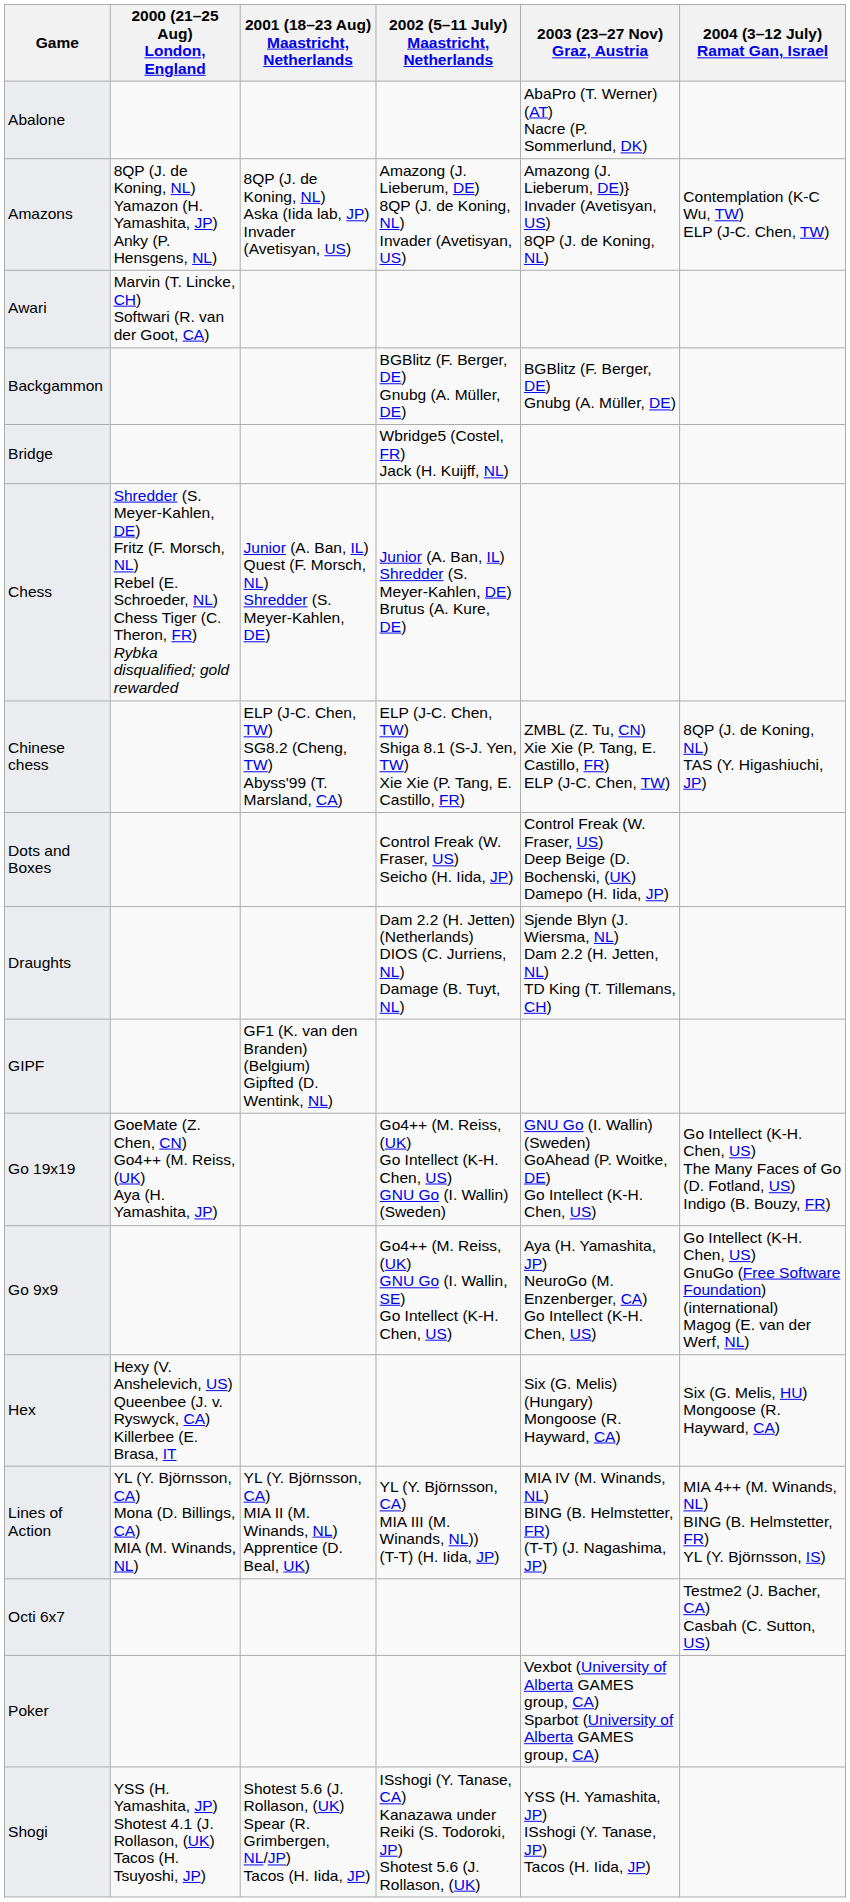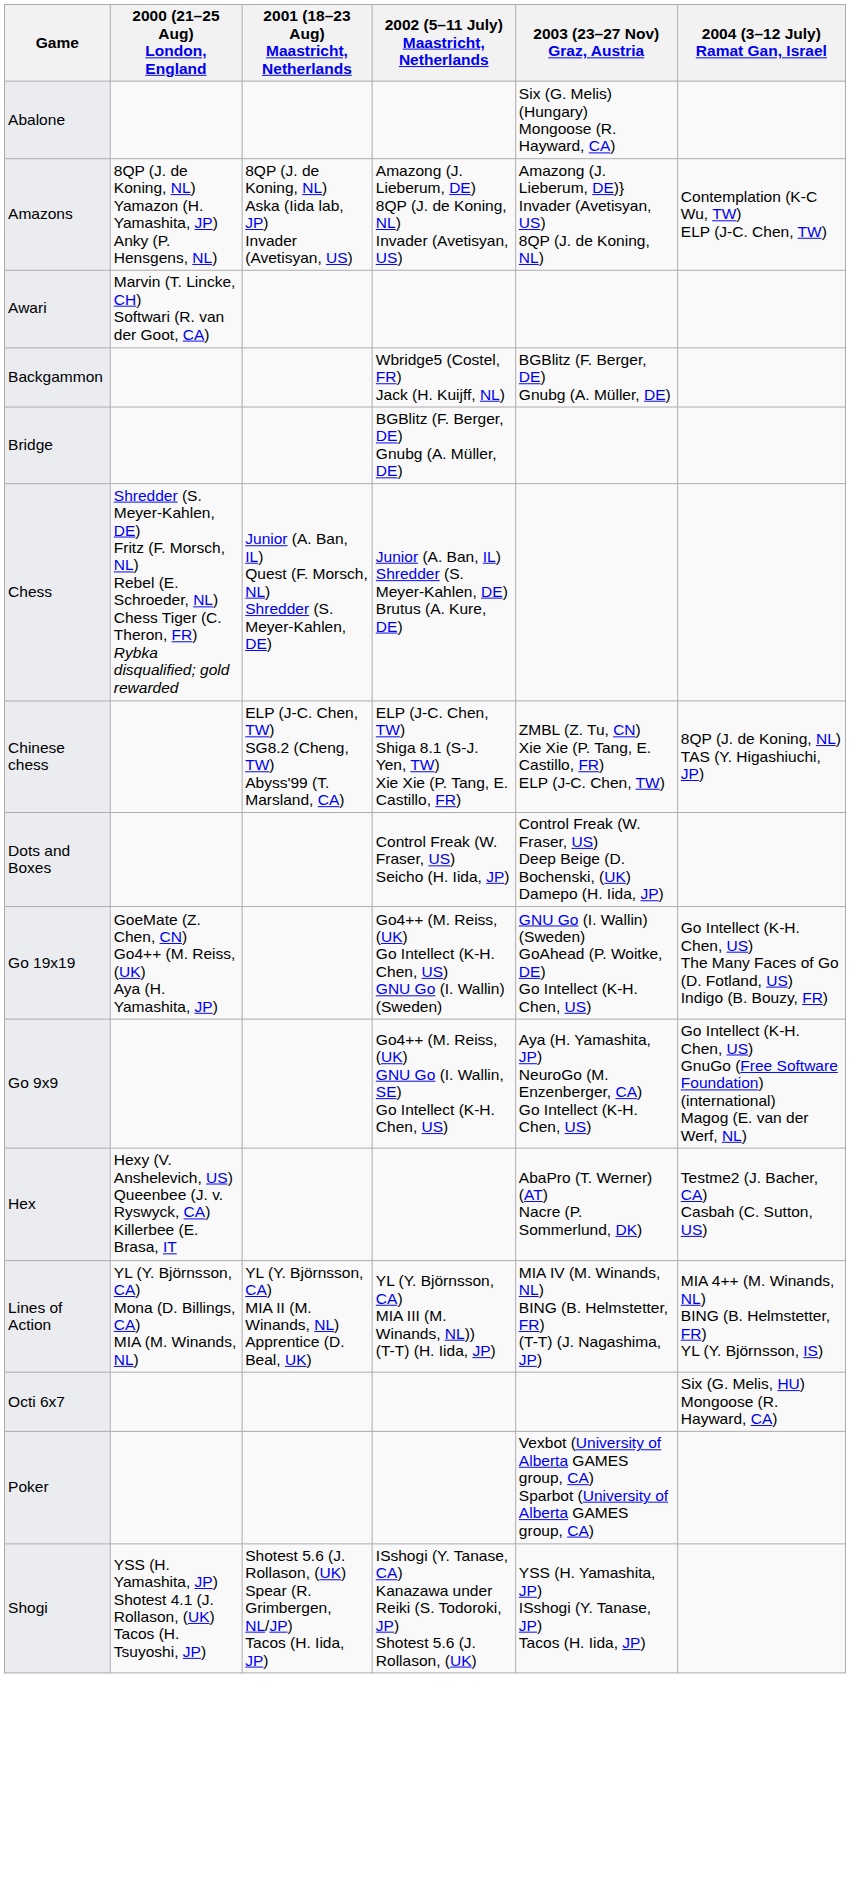(591, 119) AbaPro (T. Werner) (AT) Nacre (P. Sommerlund, DK) -> (568, 119) Six (G. Melis) (Hungary) Mongoose (R. Hayward, CA)
(443, 385) BGBlitz (F. Berger, DE) Gnubg (A. Müller, DE) -> (440, 377) Wbridge5 (Costel, FR) Jack (H. Kuijff, NL)
(444, 454) Wbridge5 (Costel, FR) Jack (H. Kuijff, NL) -> (440, 445) BGBlitz (F. Berger, DE) Gnubg (A. Müller, DE)
- row: (40, 962)
- row: (26, 1066)
(573, 1410) Six (G. Melis) (Hungary) Mongoose (R. Hayward, CA) -> (586, 1204) AbaPro (T. Werner) (AT) Nacre (P. Sommerlund, DK)
(745, 1410) Six (G. Melis, HU) Mongoose (R. Hayward, CA) -> (749, 1204) Testme2 (J. Bacher, CA) Casbah (C. Sutton, US)
(752, 1616) Testme2 (J. Bacher, CA) Casbah (C. Sutton, US) -> (743, 1401) Six (G. Melis, HU) Mongoose (R. Hayward, CA)
